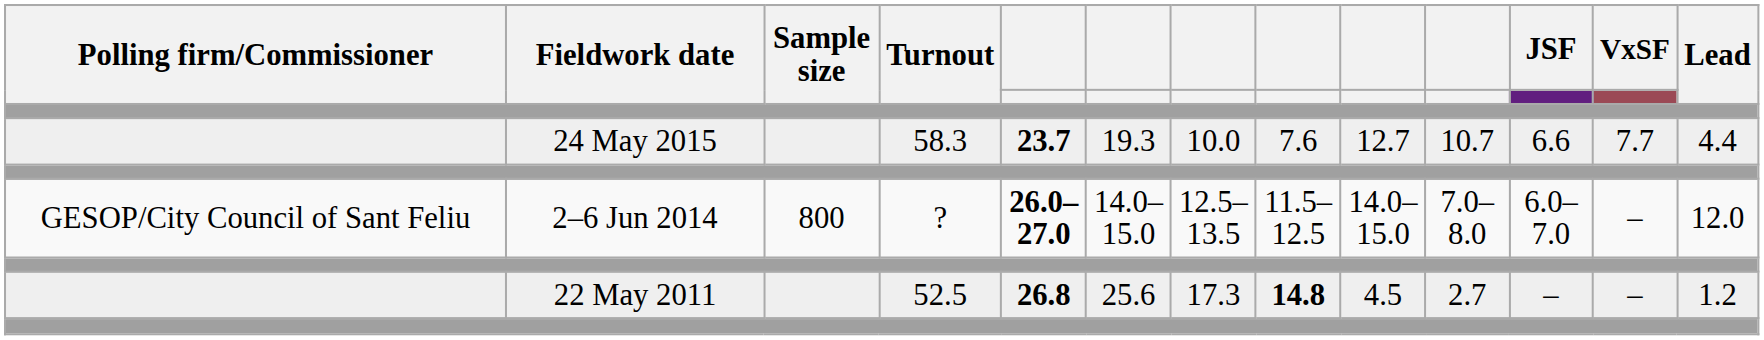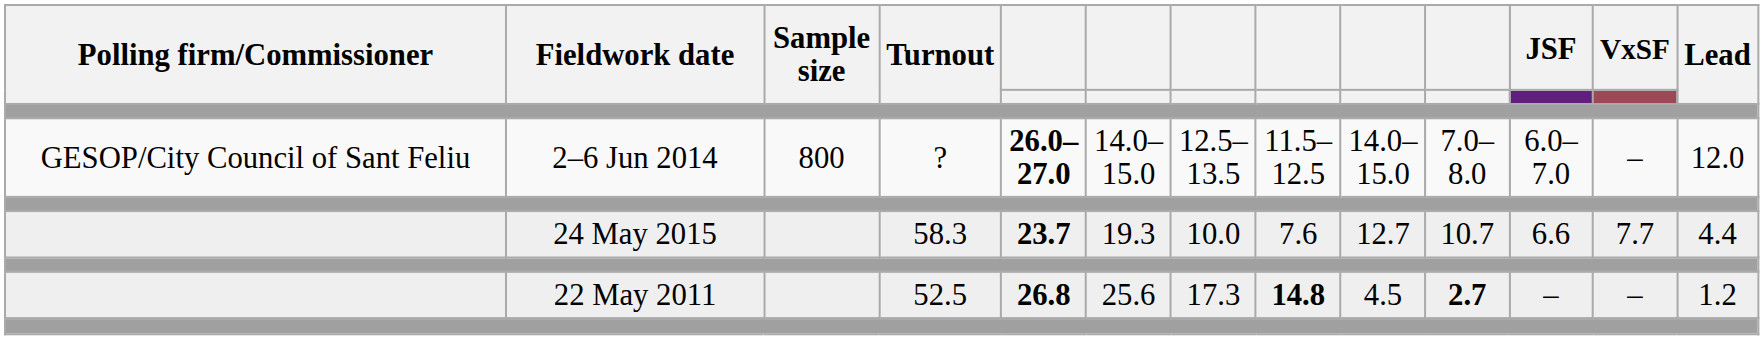rows swapped: (635, 141) <-> (635, 218)
(1467, 295) normal -> (1467, 295) bold
